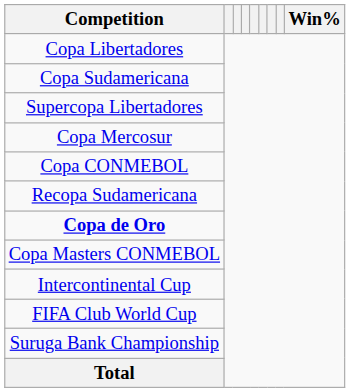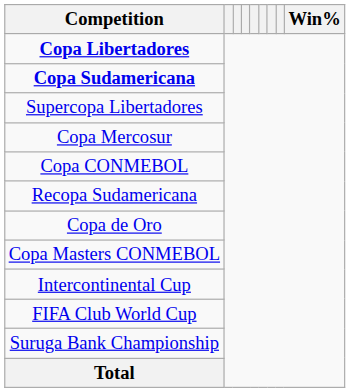(114, 48) normal -> (114, 48) bold
(114, 78) normal -> (114, 78) bold
(114, 225) bold -> (114, 225) normal
